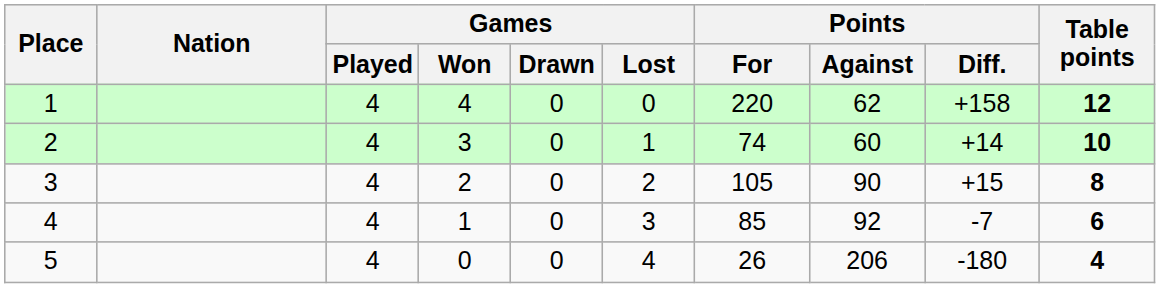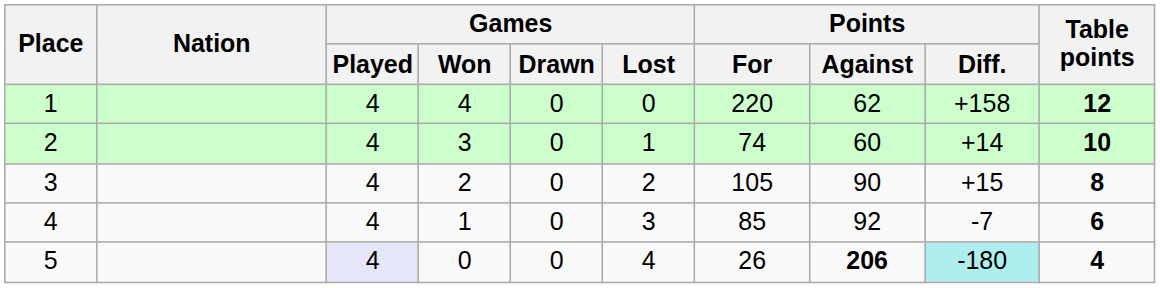(373, 261) no background -> (373, 261) lavender background
(867, 261) normal -> (867, 261) bold
(982, 261) no background -> (982, 261) paleturquoise background
